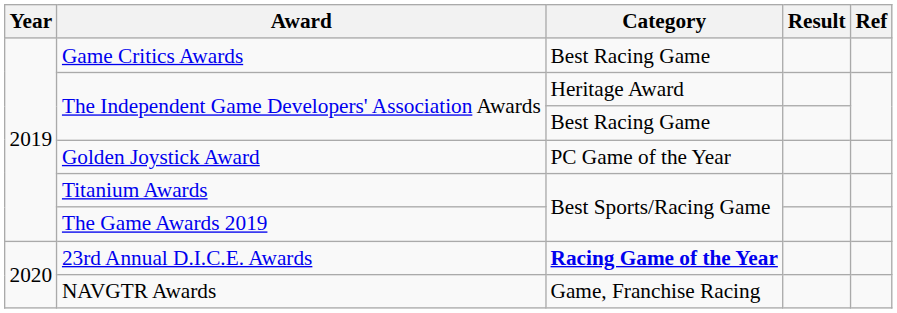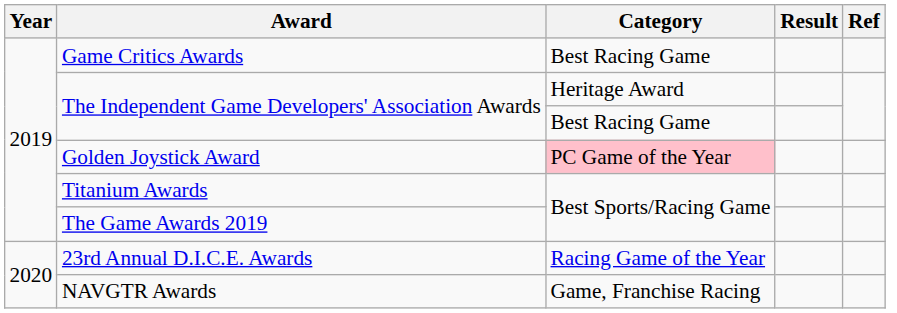(641, 156) no background -> (641, 156) pink background
(664, 257) bold -> (658, 257) normal
